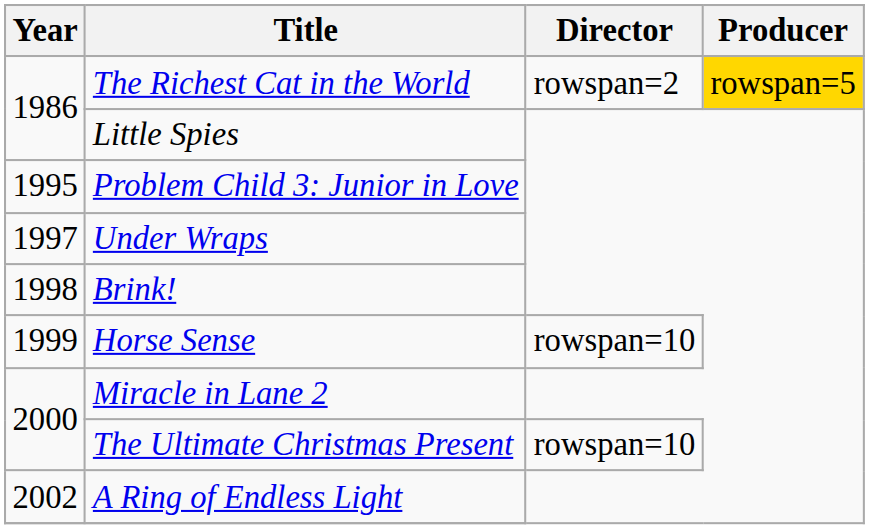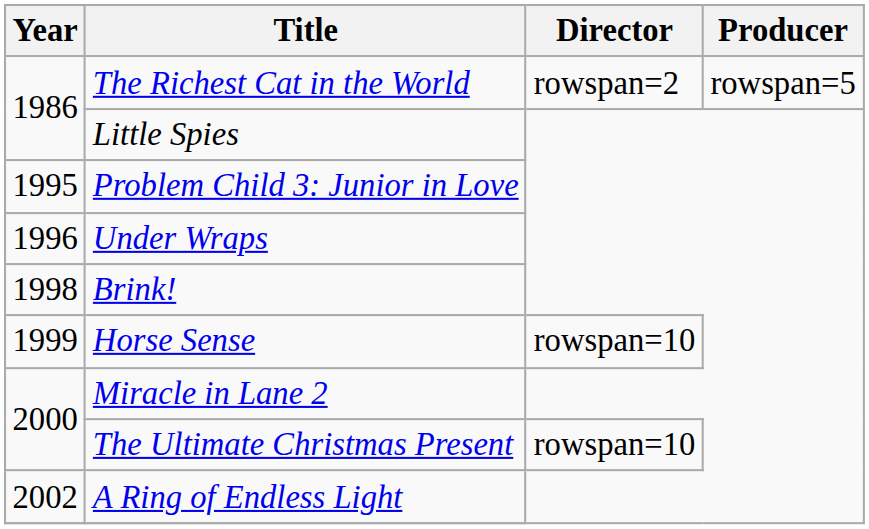(783, 82) gold background -> (783, 82) no background
(45, 237) 1997 -> (45, 237) 1996
